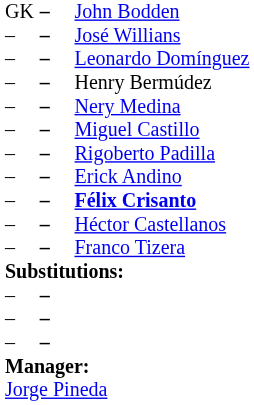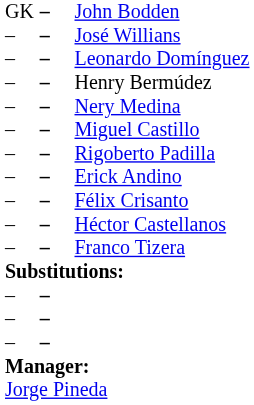(135, 200) bold -> (131, 200) normal
